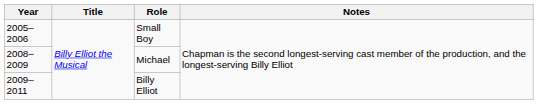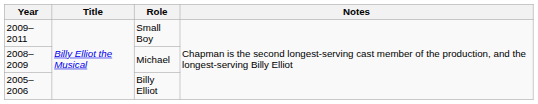(20, 33) 2005–2006 -> (20, 33) 2009–2011
(20, 86) 2009–2011 -> (20, 86) 2005–2006
